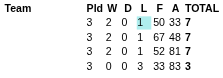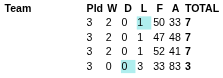(159, 37) 67 -> (159, 37) 47
(175, 52) 81 -> (175, 52) 41
(124, 66) no background -> (124, 66) paleturquoise background
